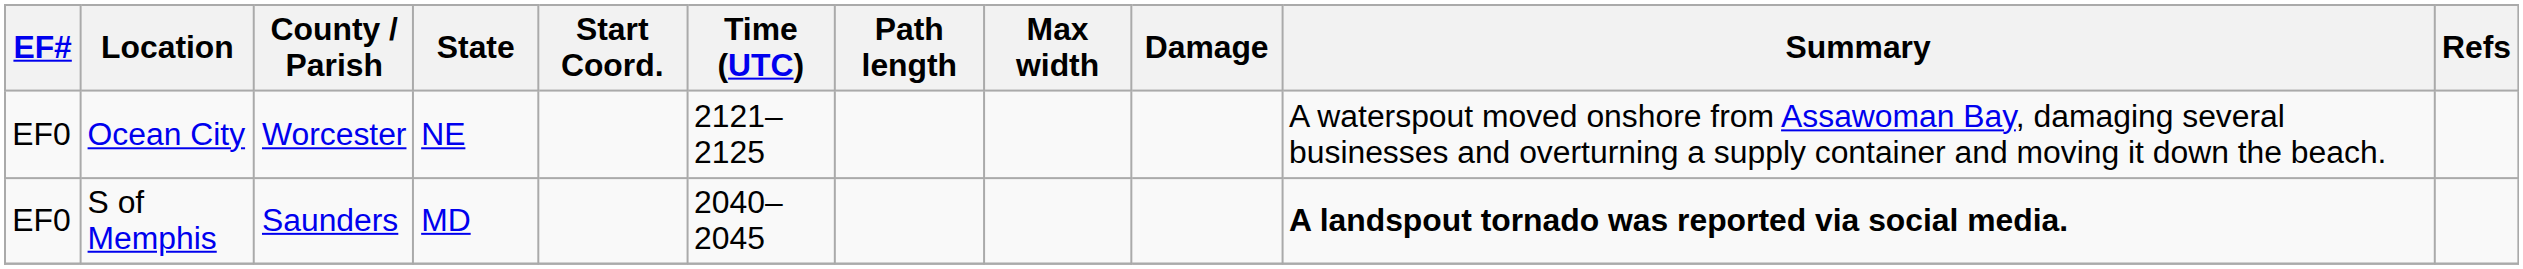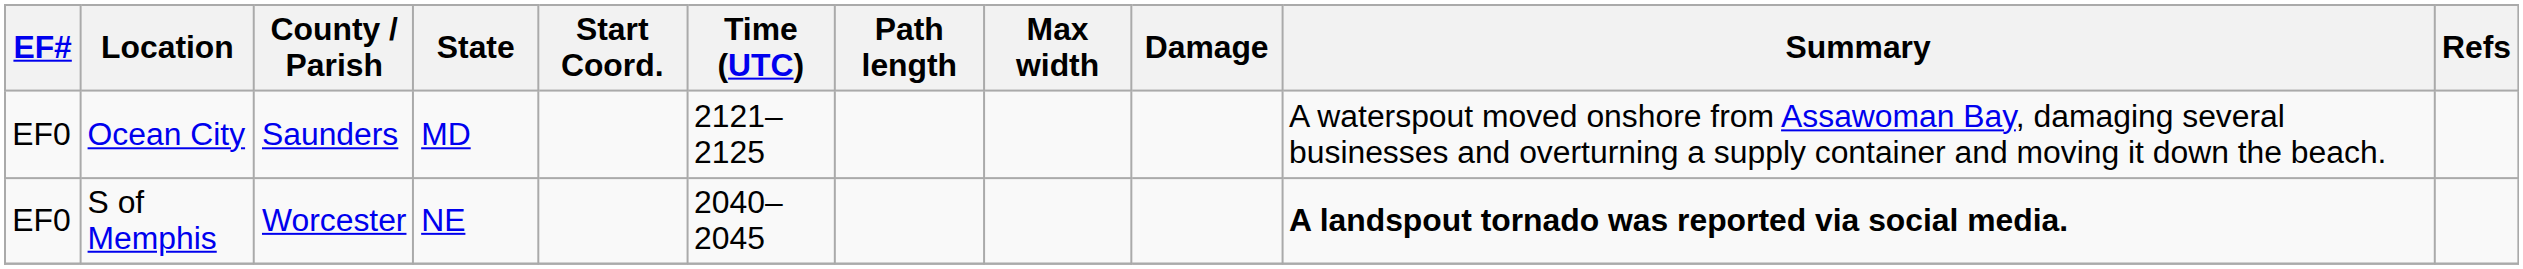(334, 133) Worcester -> (330, 133) Saunders
(443, 133) NE -> (446, 133) MD
(330, 220) Saunders -> (334, 220) Worcester
(446, 220) MD -> (443, 220) NE
